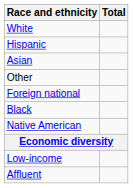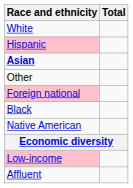(26, 45) no background -> (26, 45) pink background
(19, 61) normal -> (21, 61) bold
(43, 93) no background -> (43, 93) pink background
(34, 158) no background -> (34, 158) pink background
